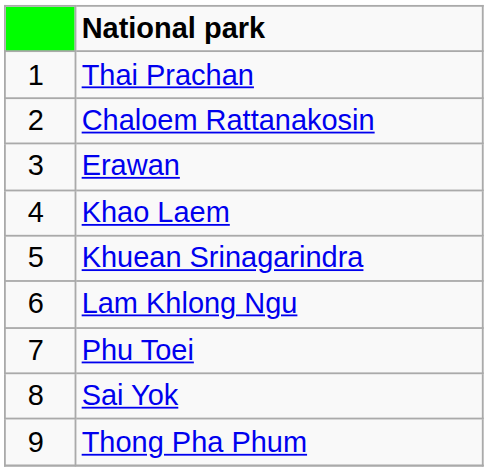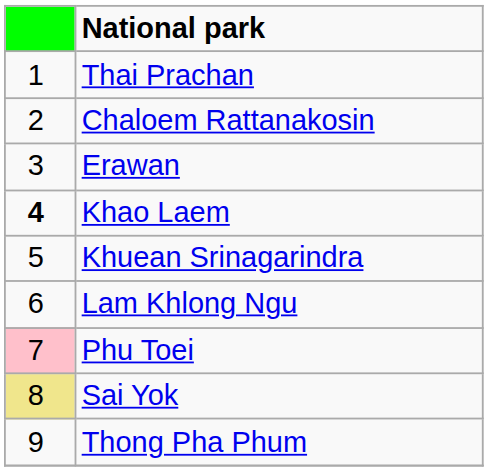(28, 212) normal -> (28, 212) bold
(28, 349) no background -> (28, 349) pink background
(28, 395) no background -> (28, 395) khaki background
